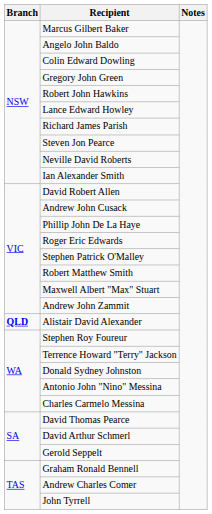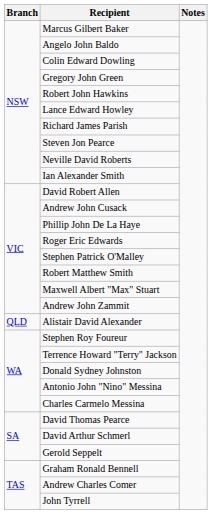(17, 322) bold -> (17, 322) normal
